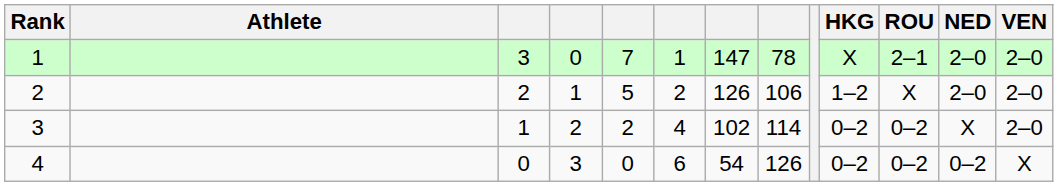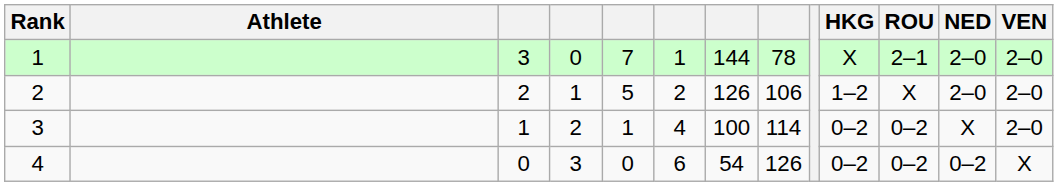(732, 57) 147 -> (732, 57) 144
(628, 127) 2 -> (628, 127) 1
(732, 127) 102 -> (732, 127) 100
